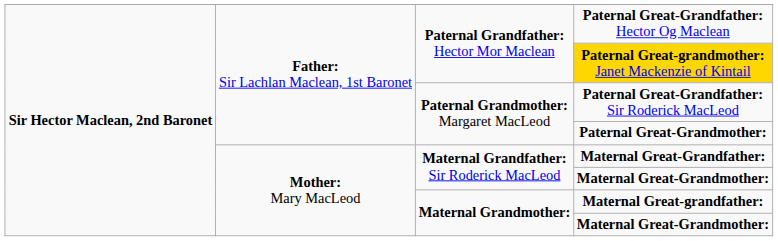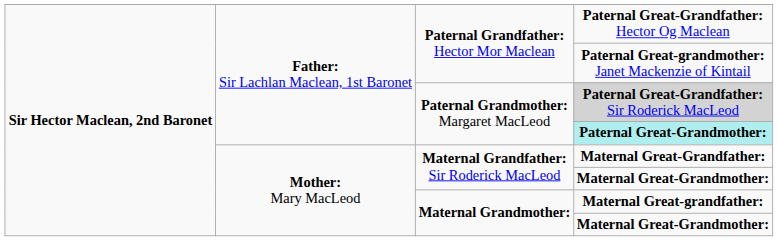(673, 63) gold background -> (673, 63) no background
(673, 102) no background -> (673, 102) lightgrey background
(673, 133) no background -> (673, 133) paleturquoise background
